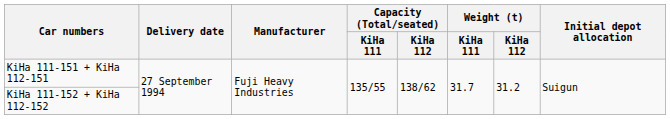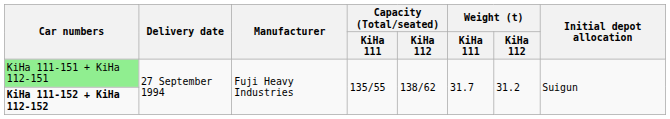(63, 73) no background -> (63, 73) lightgreen background
(63, 101) normal -> (63, 101) bold
